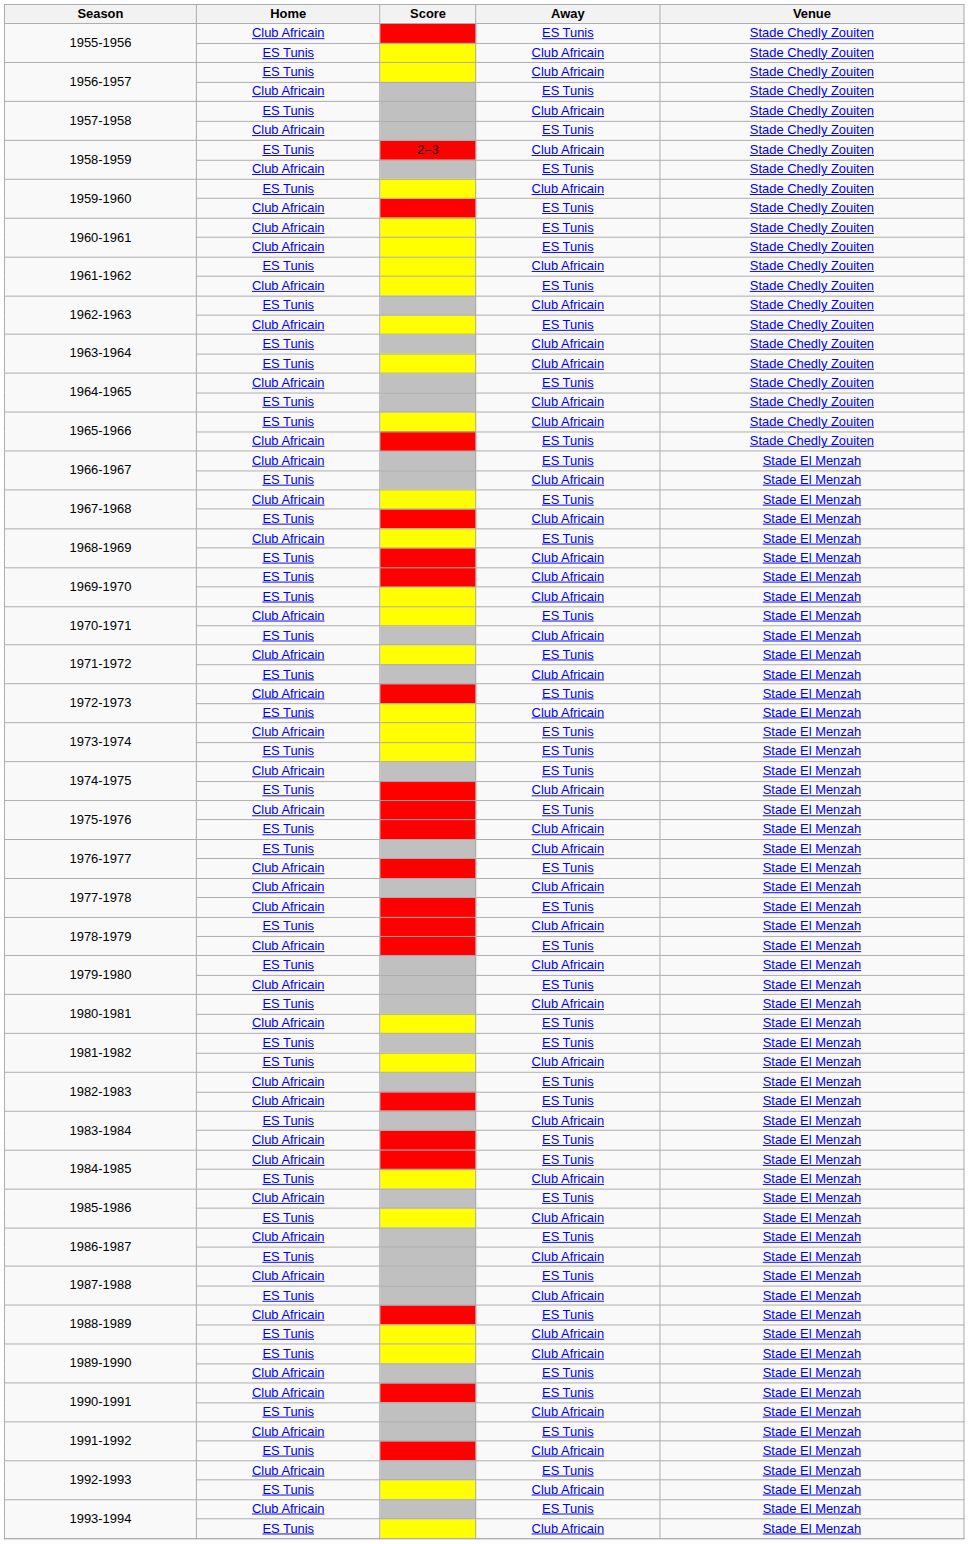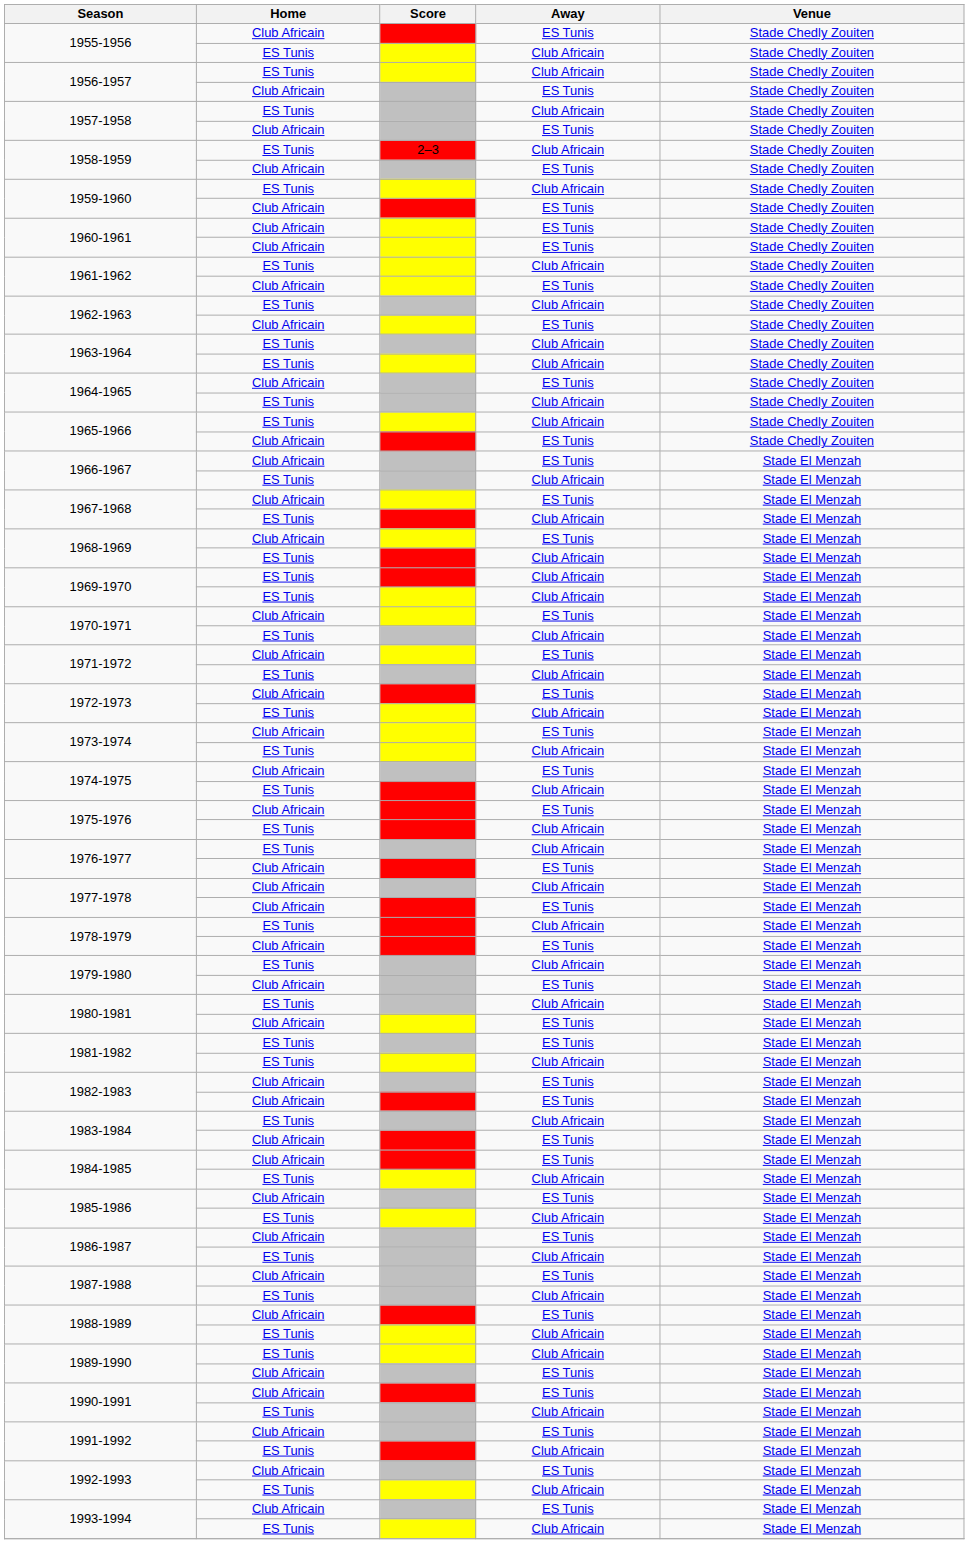(568, 751) ES Tunis -> (568, 751) Club Africain
